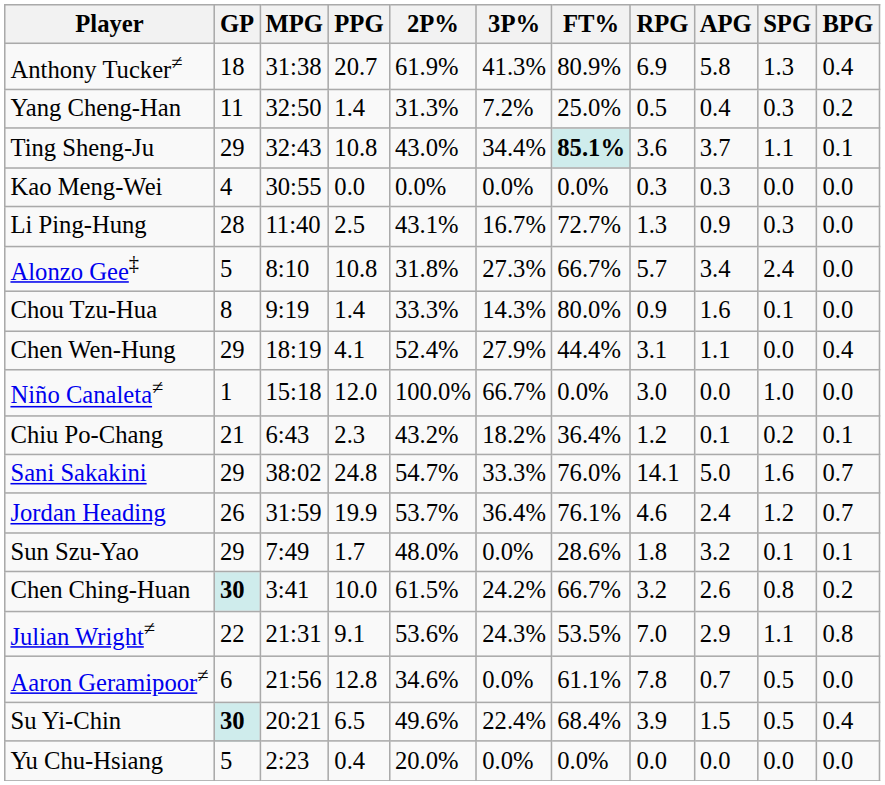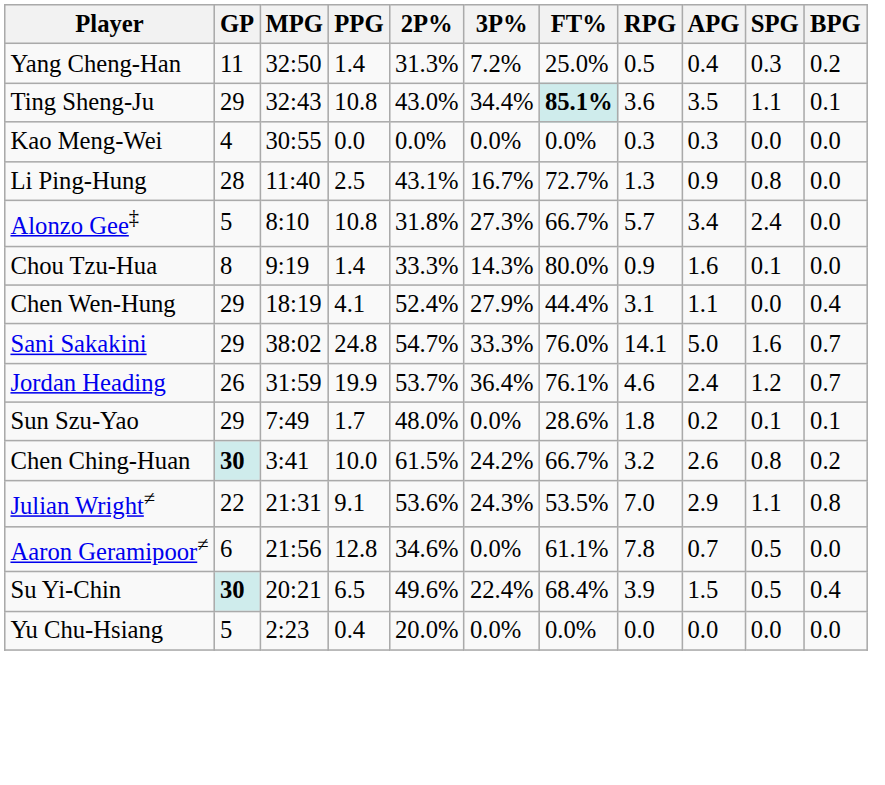- row: (97, 66)
(715, 147) 3.7 -> (703, 102) 3.5
(779, 226) 0.3 -> (766, 180) 0.8
- row: (87, 392)
- row: (87, 434)
(715, 552) 3.2 -> (703, 421) 0.2
